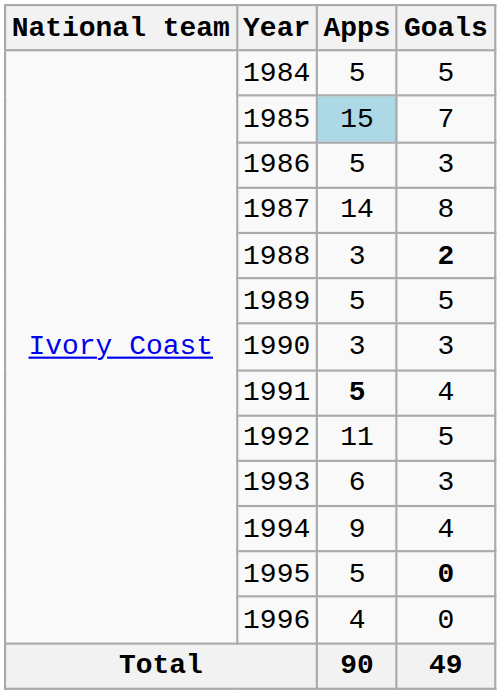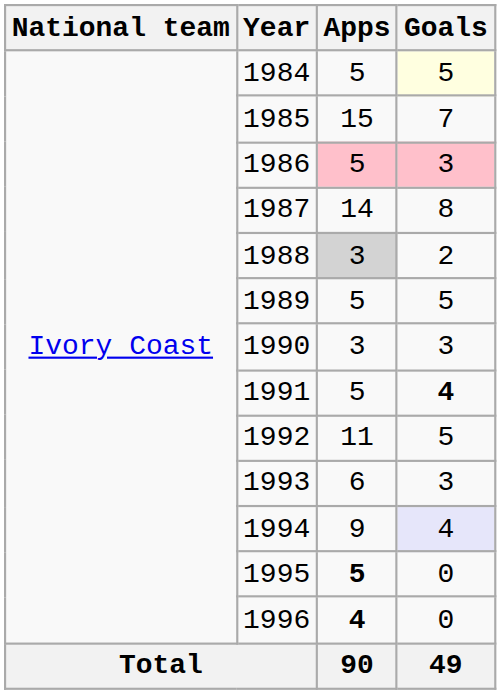(446, 73) no background -> (446, 73) lightyellow background
(357, 119) lightblue background -> (357, 119) no background
(357, 165) no background -> (357, 165) pink background
(446, 165) no background -> (446, 165) pink background
(357, 256) no background -> (357, 256) lightgrey background
(446, 256) bold -> (446, 256) normal
(357, 392) bold -> (357, 392) normal
(446, 392) normal -> (446, 392) bold
(446, 529) no background -> (446, 529) lavender background
(357, 574) normal -> (357, 574) bold
(446, 574) bold -> (446, 574) normal
(357, 620) normal -> (357, 620) bold
